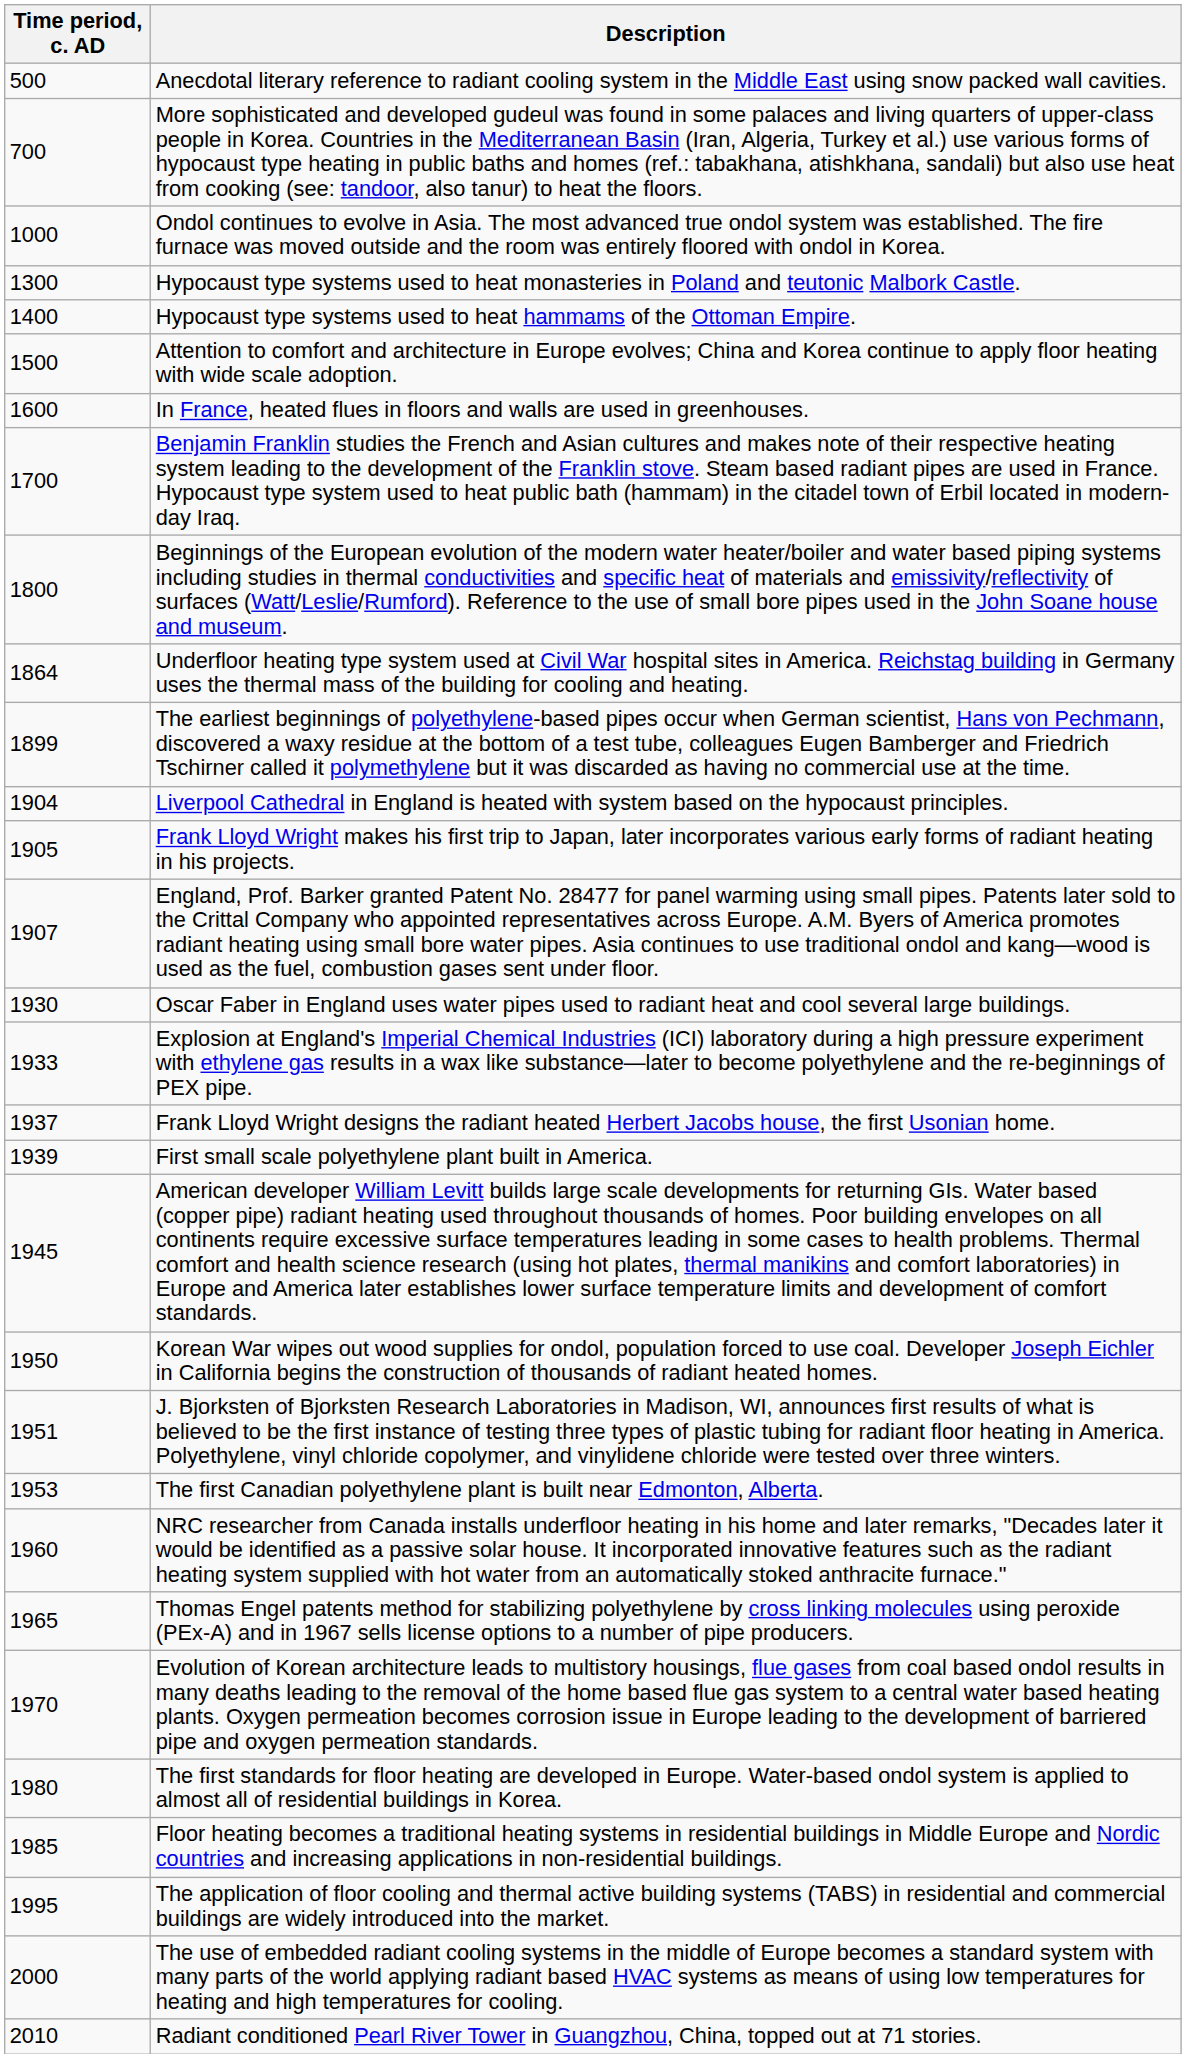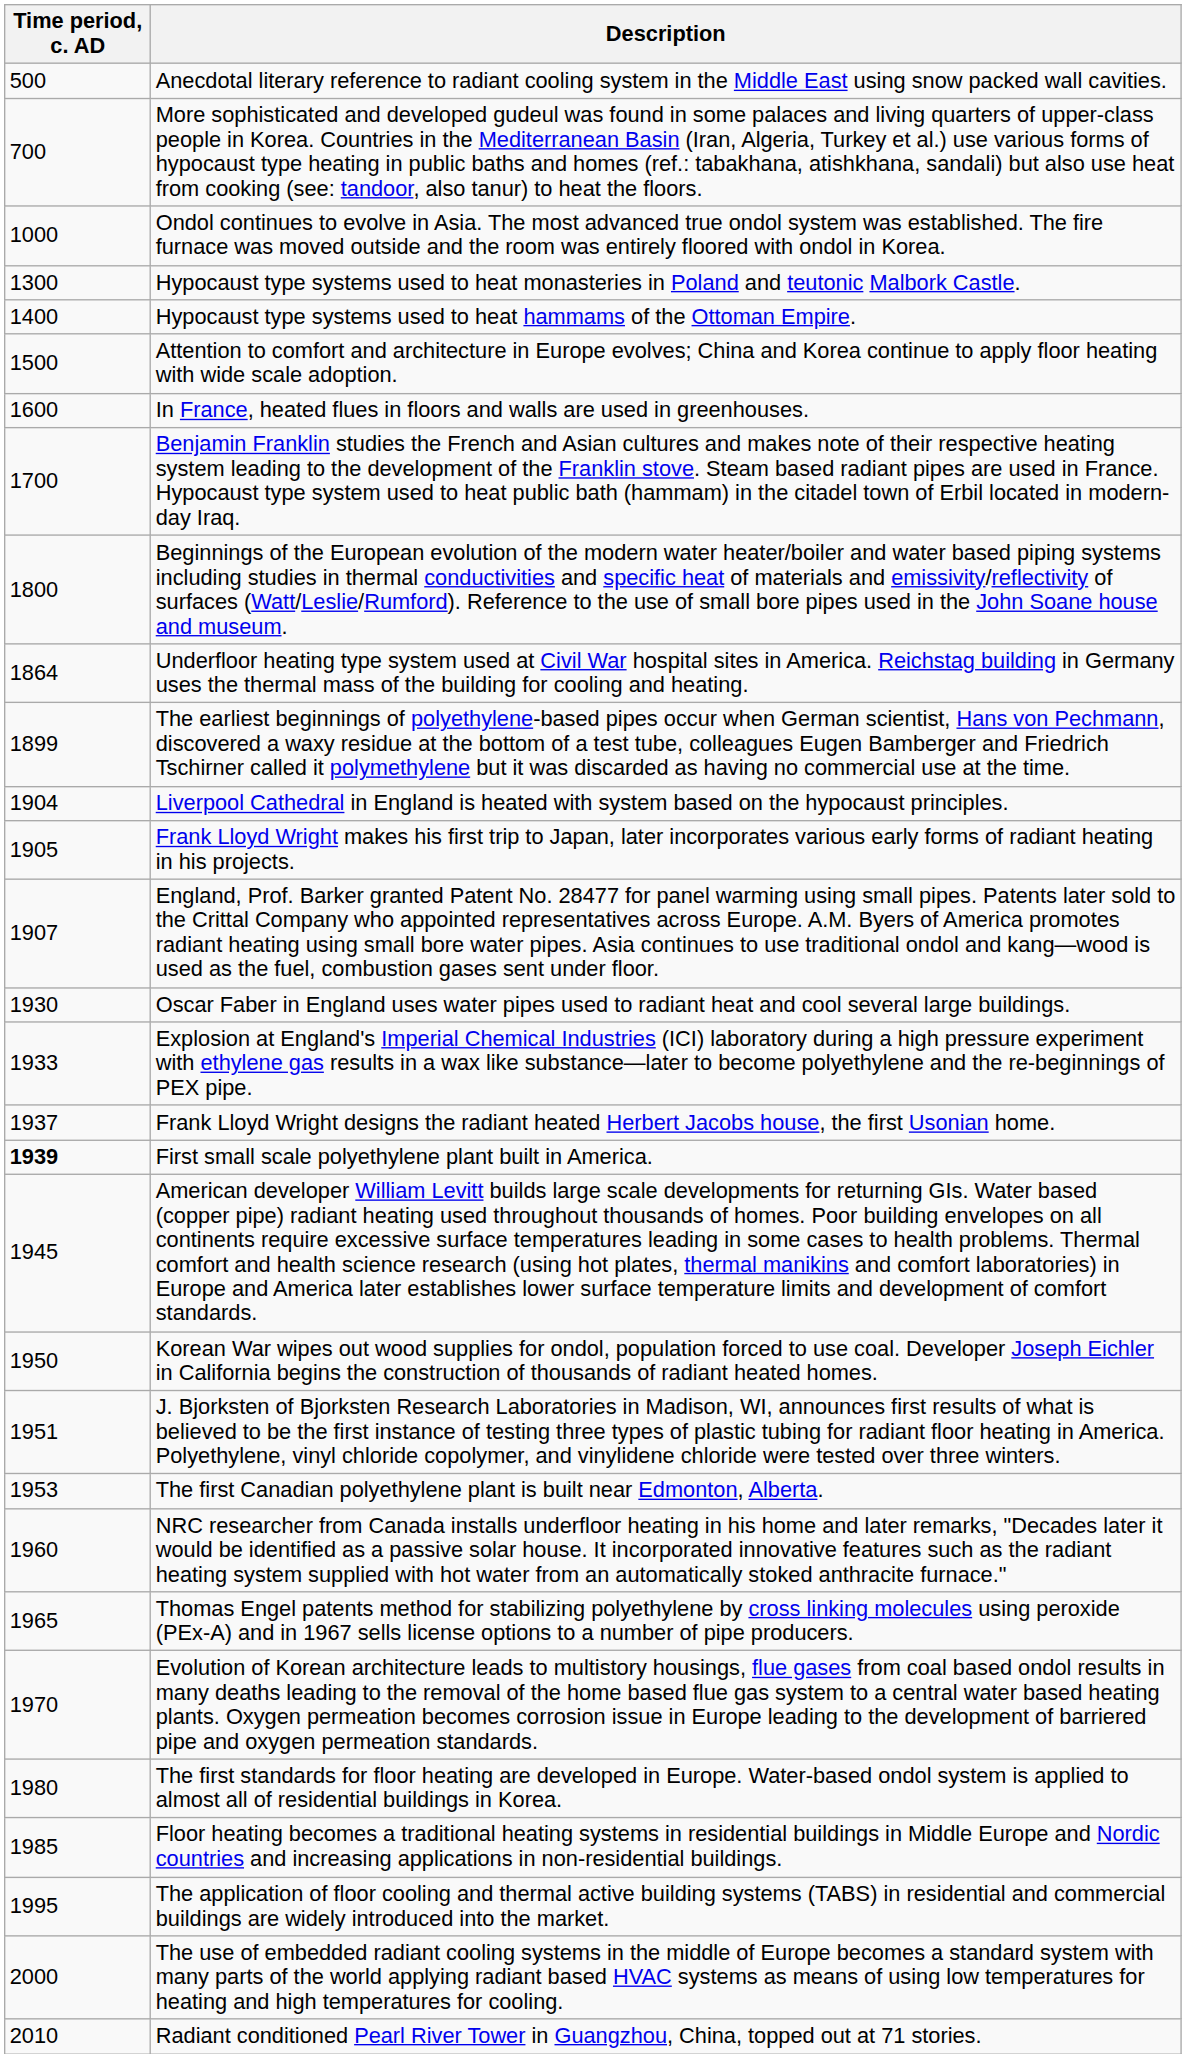(34, 1157) normal -> (34, 1157) bold
